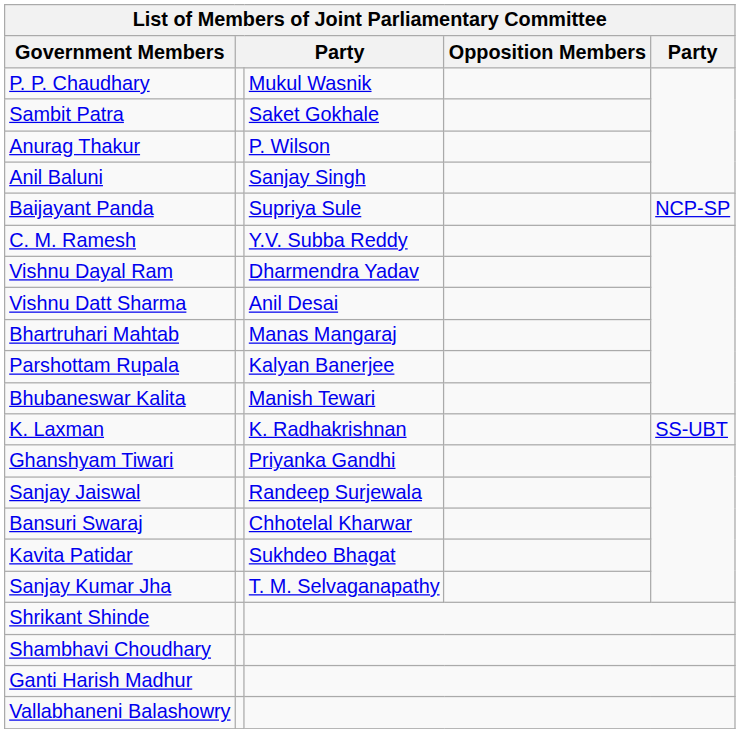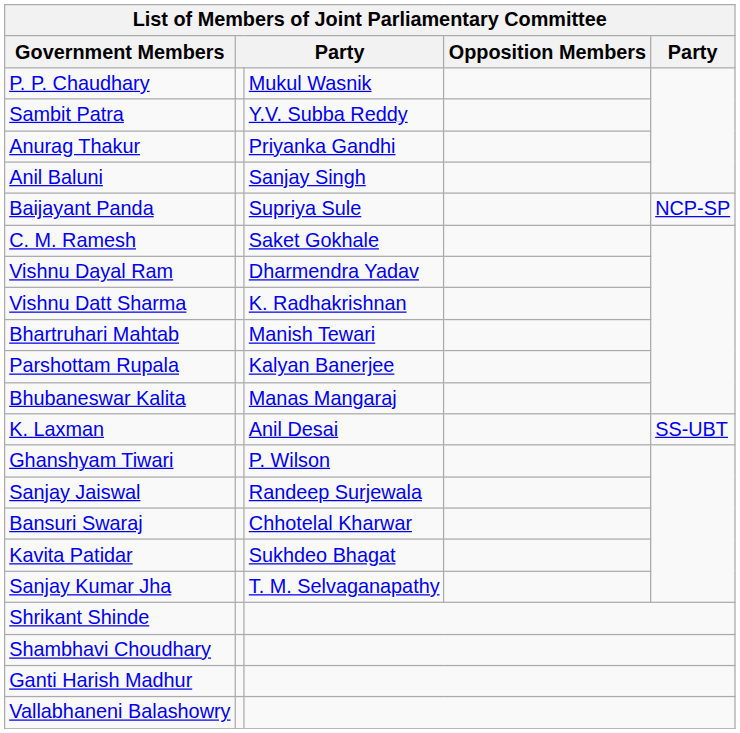(314, 114) Saket Gokhale -> (328, 114) Y.V. Subba Reddy
(289, 146) P. Wilson -> (322, 146) Priyanka Gandhi
(328, 240) Y.V. Subba Reddy -> (314, 240) Saket Gokhale
(293, 303) Anil Desai -> (328, 303) K. Radhakrishnan
(323, 334) Manas Mangaraj -> (312, 334) Manish Tewari
(312, 397) Manish Tewari -> (323, 397) Manas Mangaraj
(328, 429) K. Radhakrishnan -> (293, 429) Anil Desai
(322, 460) Priyanka Gandhi -> (289, 460) P. Wilson
